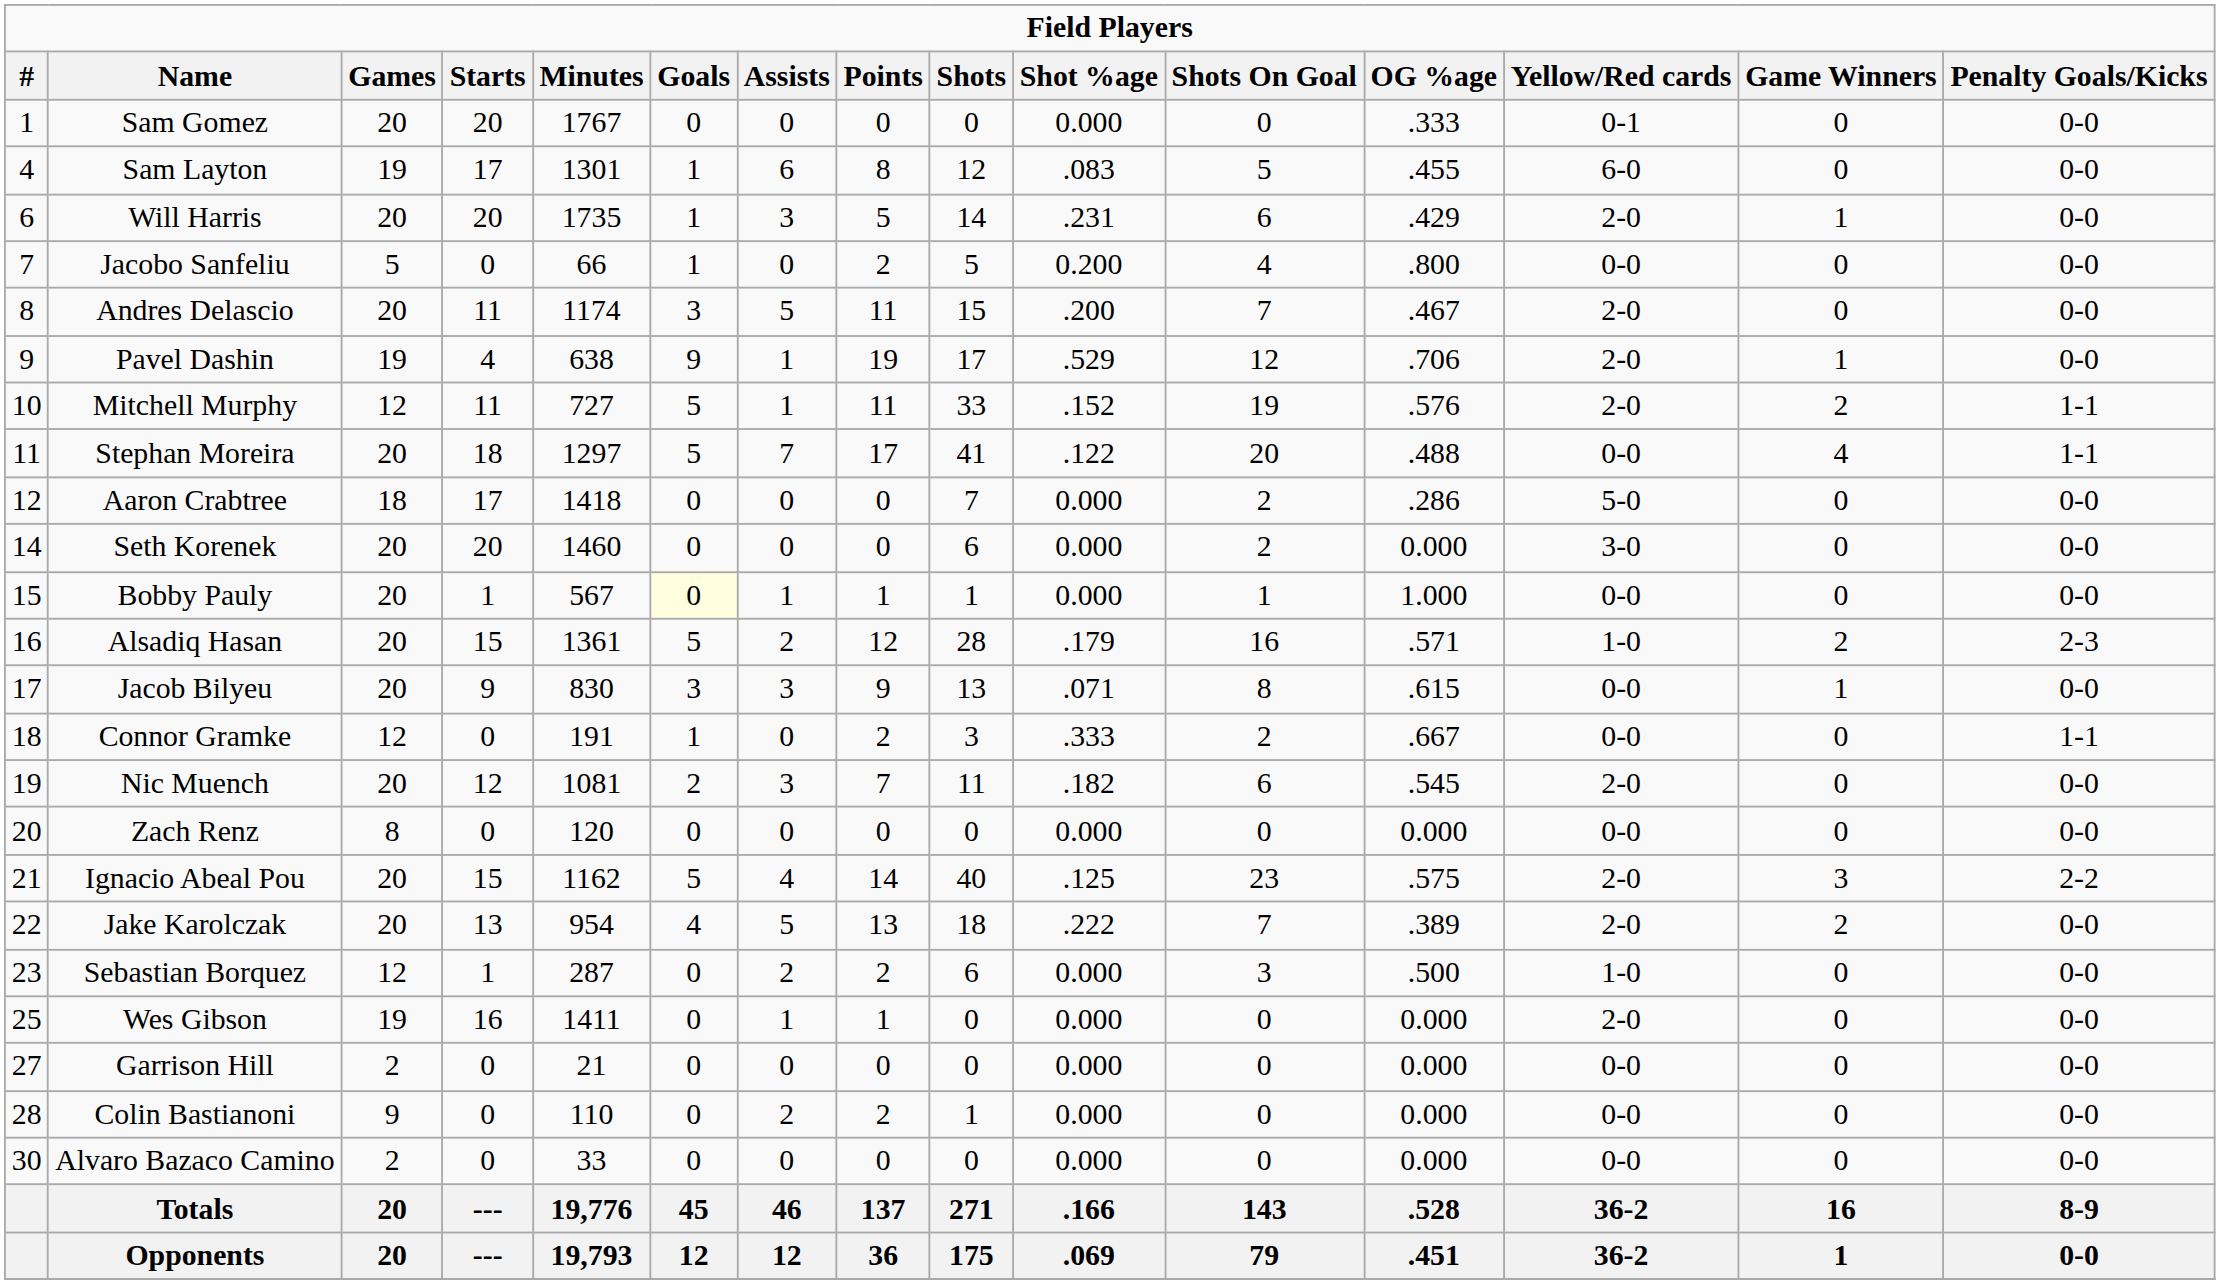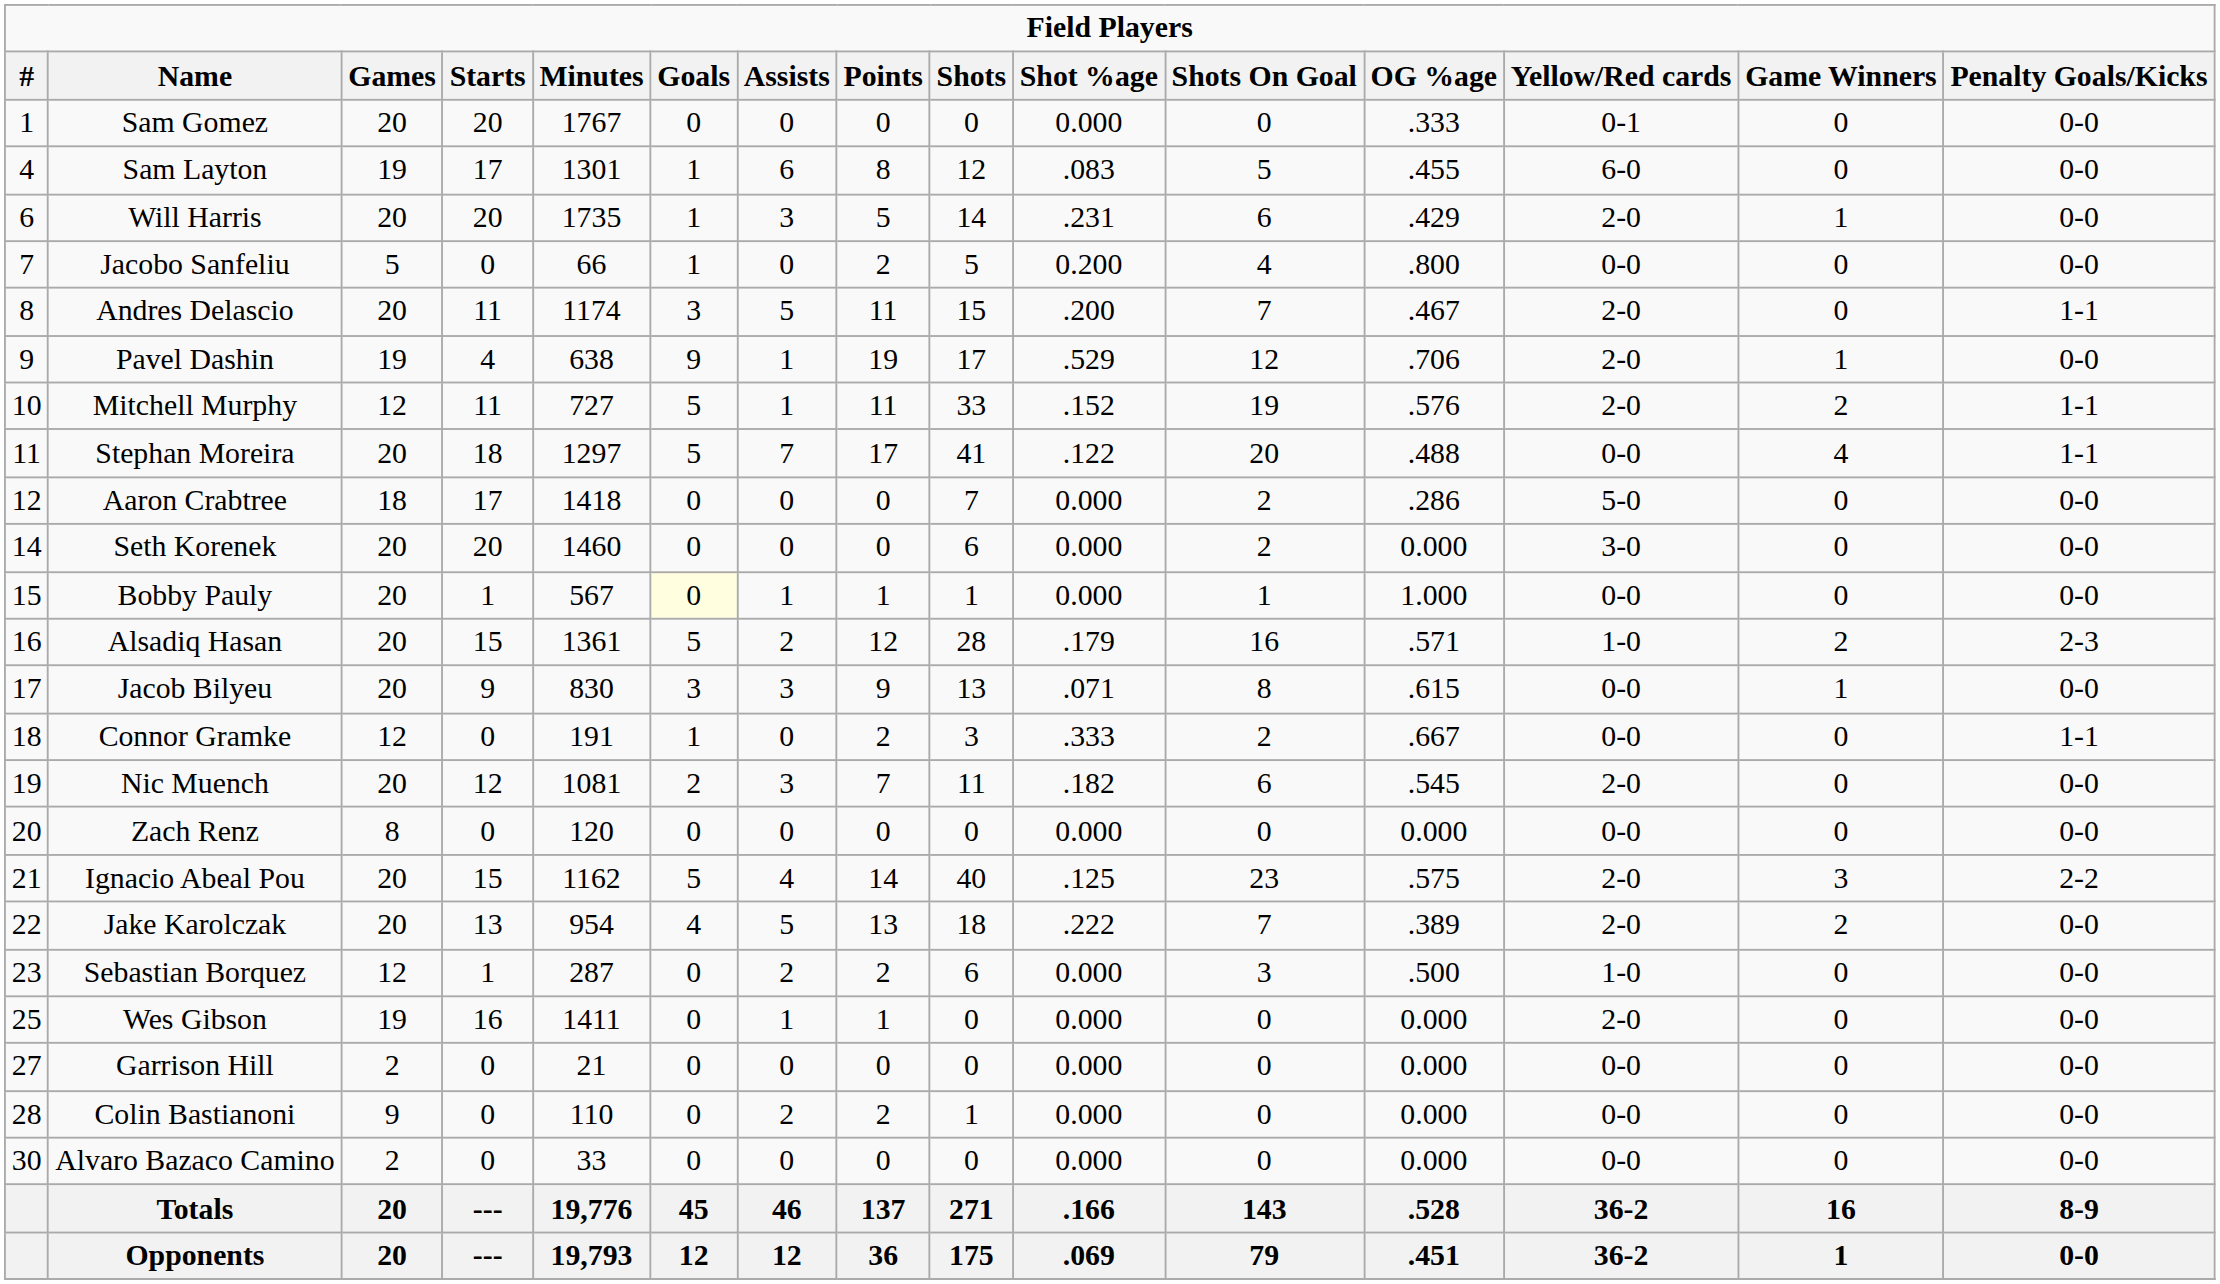(2079, 311) 0-0 -> (2079, 311) 1-1
